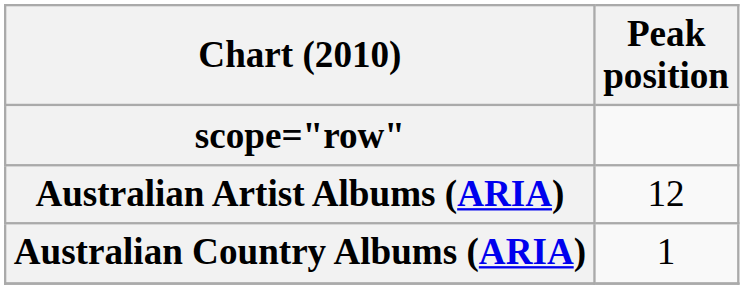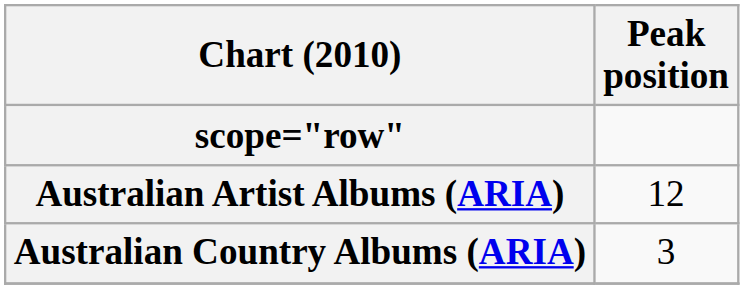(666, 252) 1 -> (666, 252) 3
